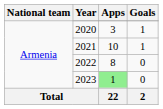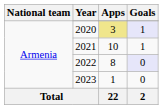(113, 29) no background -> (113, 29) khaki background
(143, 29) no background -> (143, 29) lavender background
(143, 63) no background -> (143, 63) lavender background
(113, 79) lightgreen background -> (113, 79) no background
